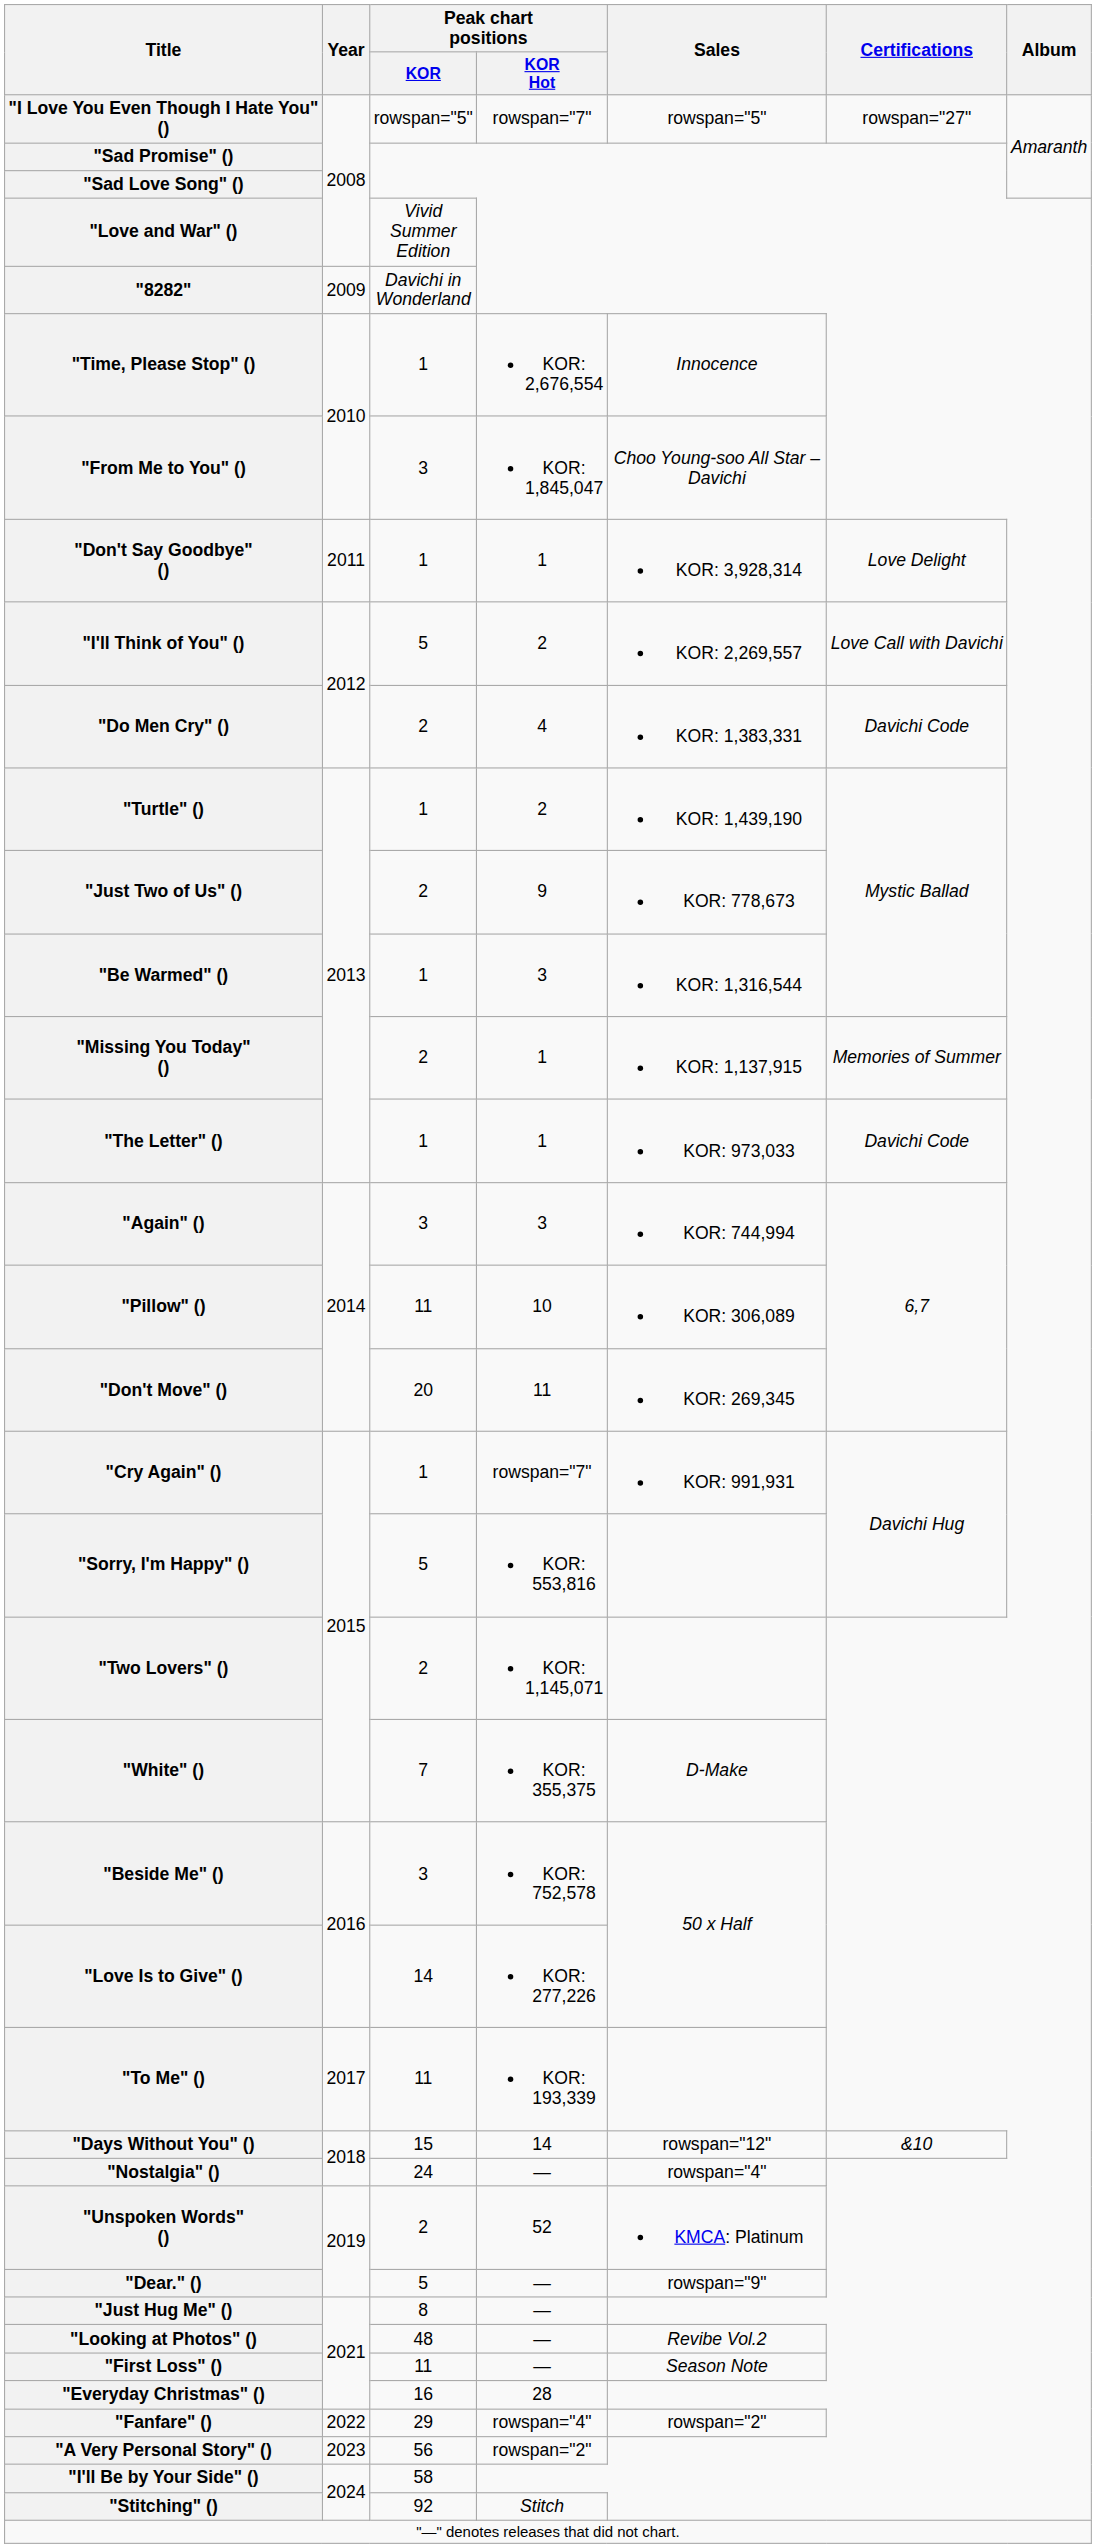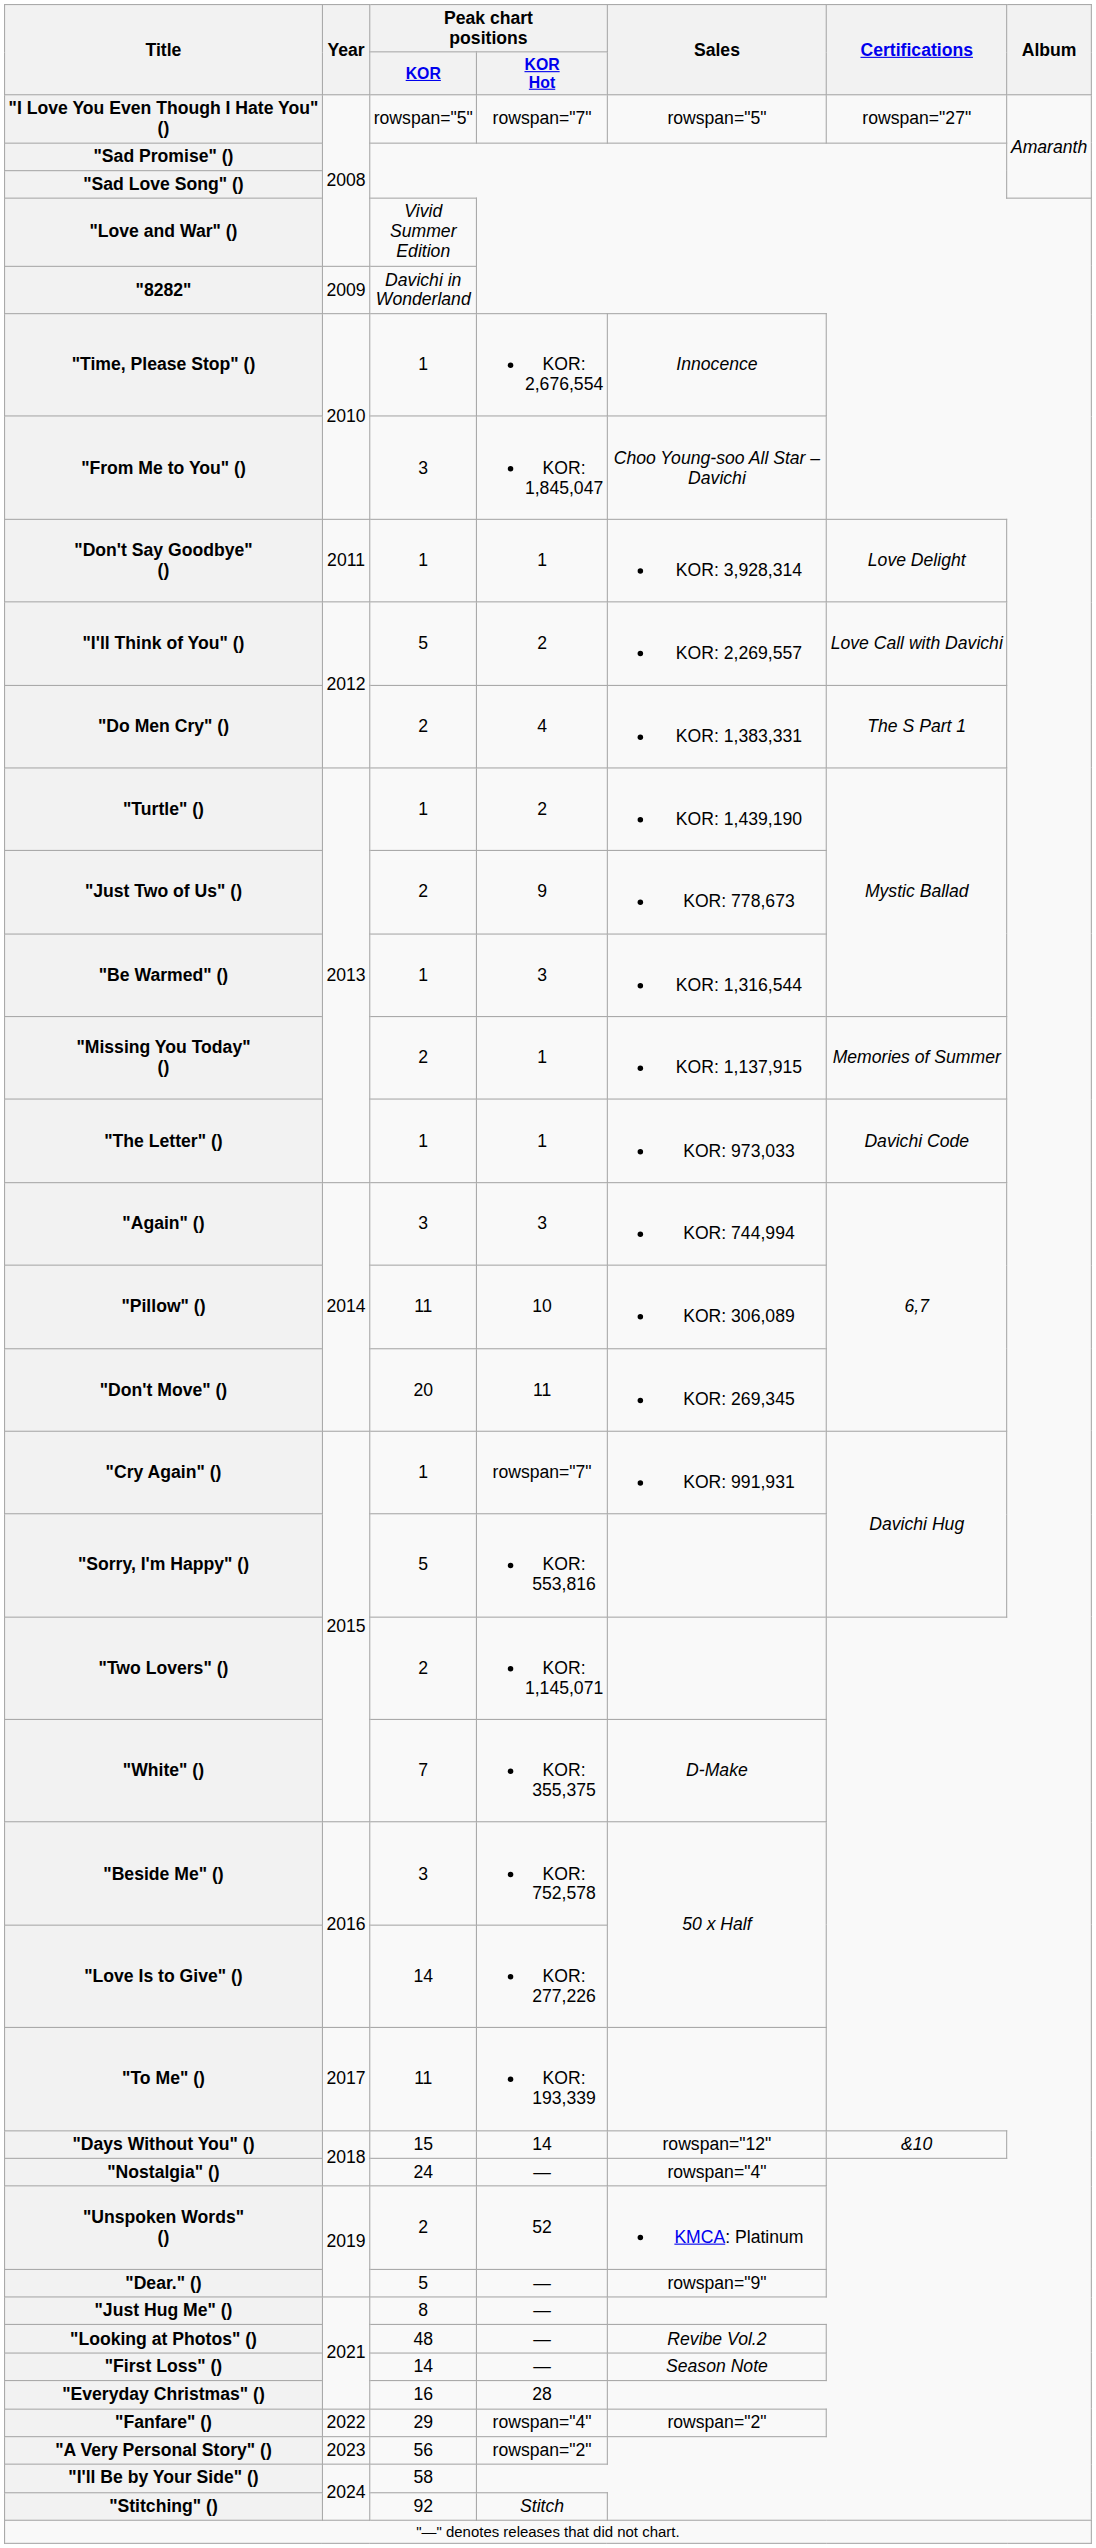(917, 726) Davichi Code -> (917, 726) The S Part 1
(423, 2366) 11 -> (423, 2366) 14
